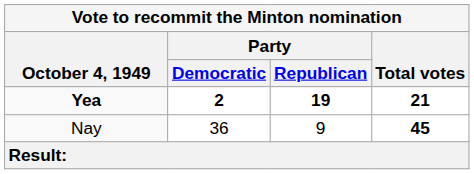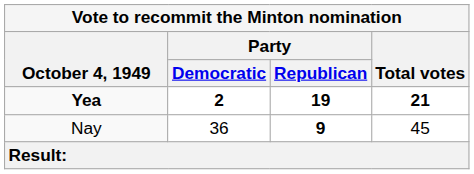(321, 127) normal -> (321, 127) bold
(420, 127) bold -> (420, 127) normal
